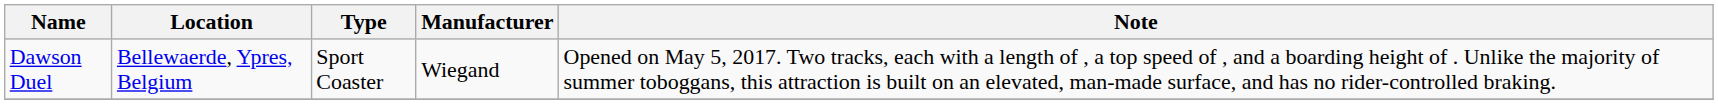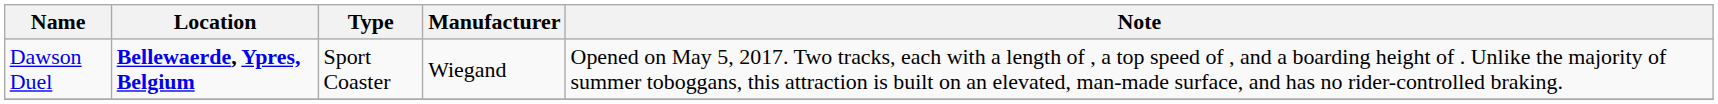(205, 68) normal -> (209, 68) bold
